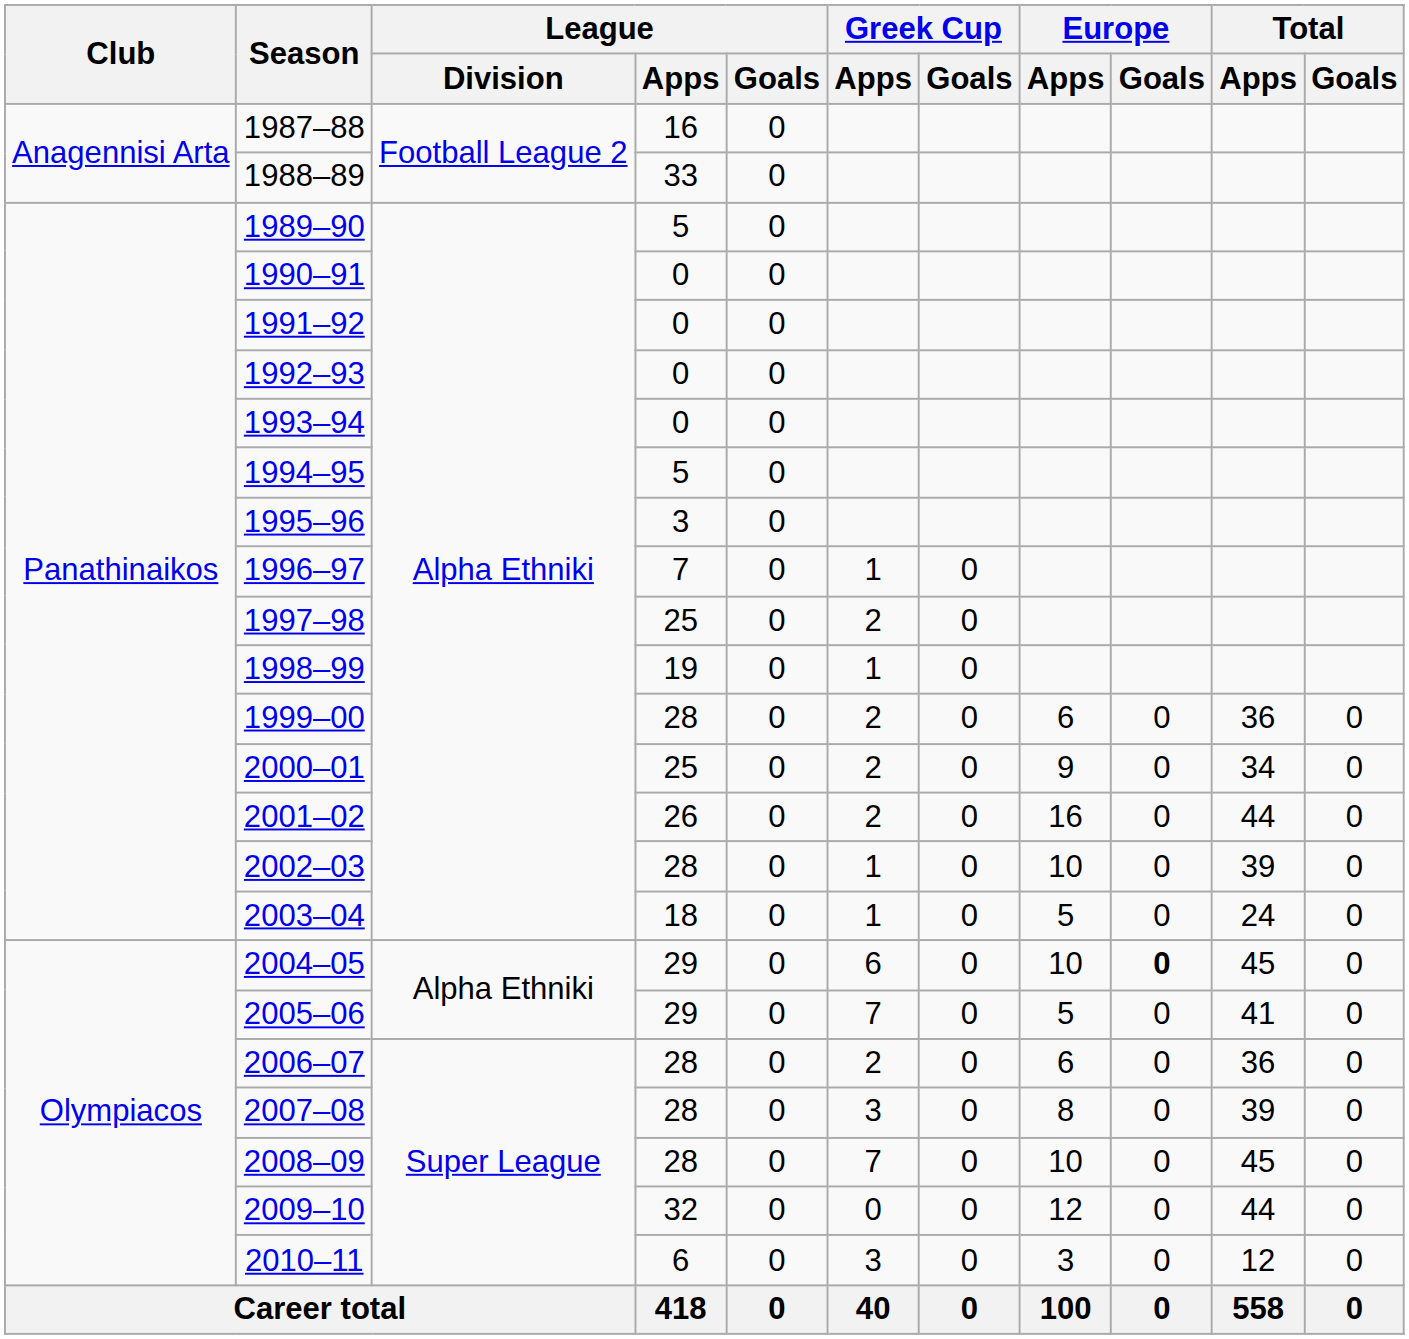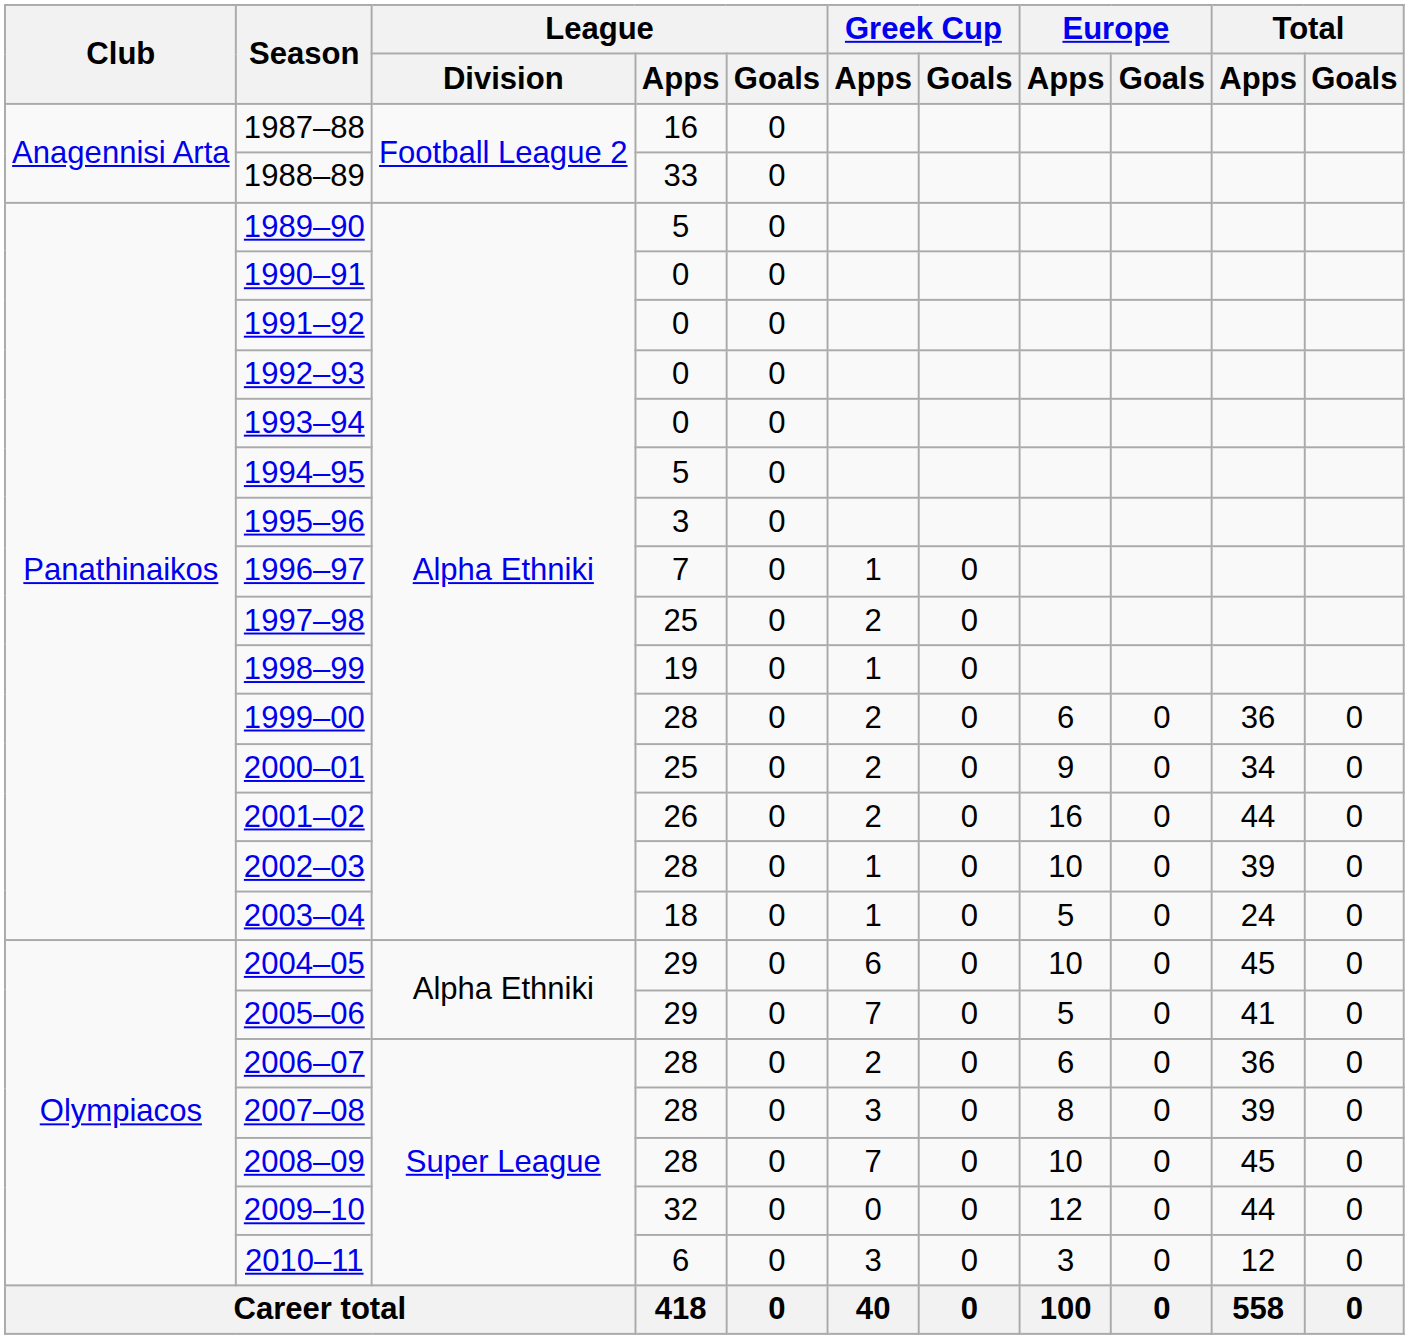(1162, 964) bold -> (1162, 964) normal
